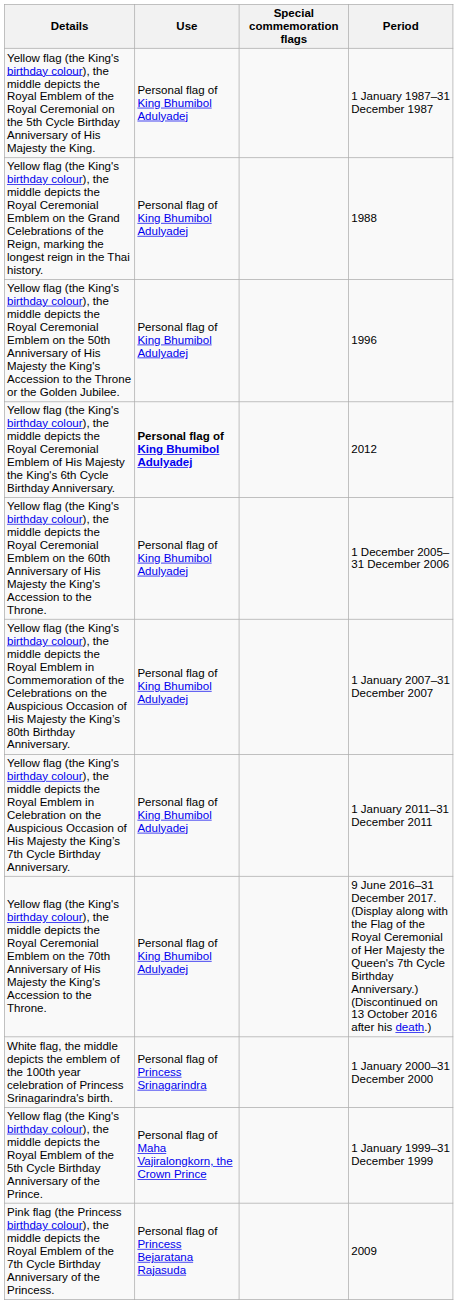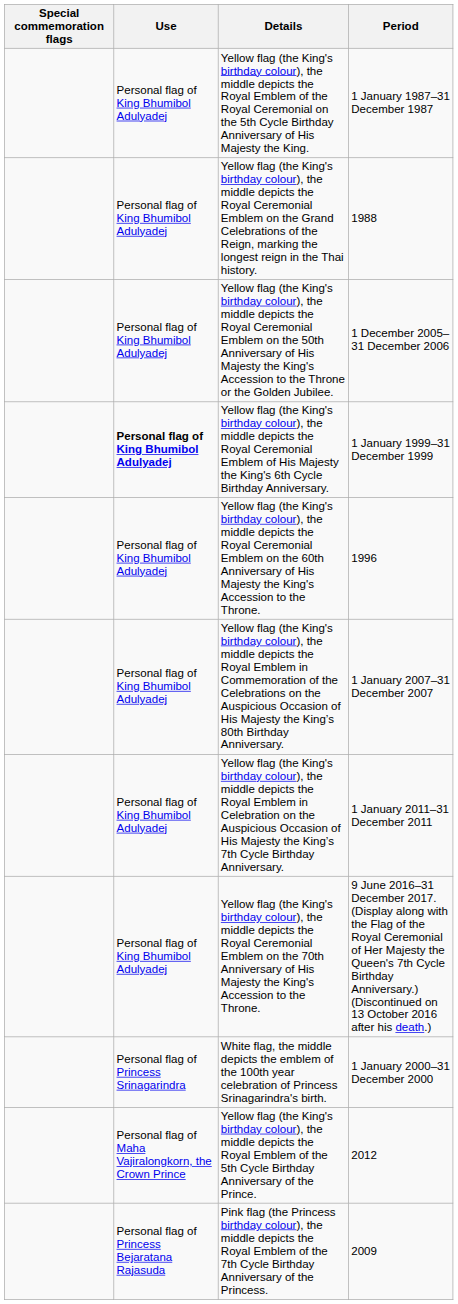columns swapped: (294, 26) <-> (70, 26)
(364, 340) 1996 -> (400, 340) 1 December 2005–31 December 2006
(364, 449) 2012 -> (401, 449) 1 January 1999–31 December 1999
(400, 558) 1 December 2005–31 December 2006 -> (364, 558) 1996
(401, 1155) 1 January 1999–31 December 1999 -> (364, 1155) 2012
